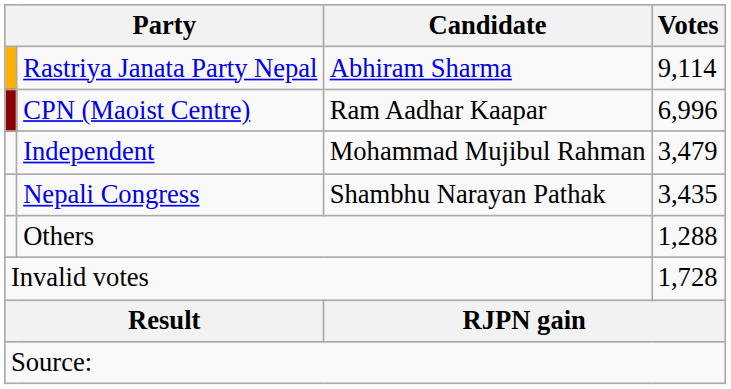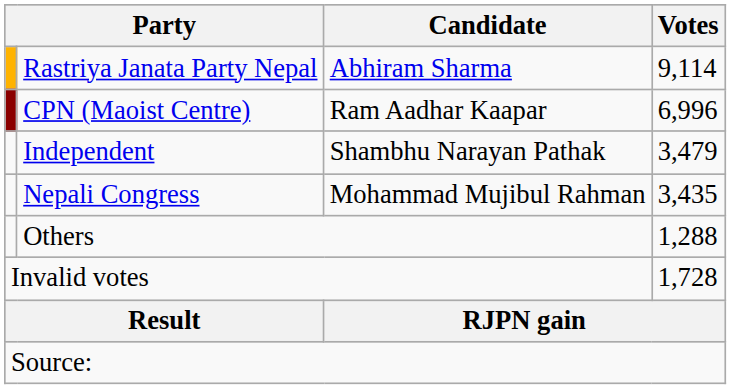(488, 151) Mohammad Mujibul Rahman -> (468, 151) Shambhu Narayan Pathak
(468, 194) Shambhu Narayan Pathak -> (488, 194) Mohammad Mujibul Rahman
